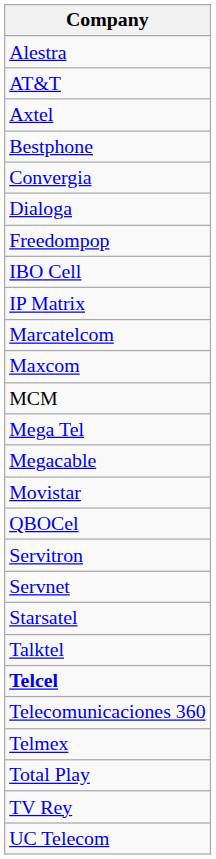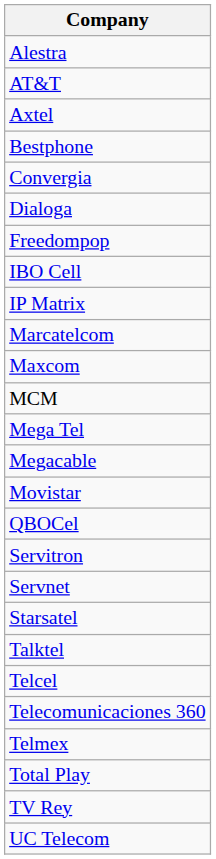(34, 680) bold -> (33, 680) normal
